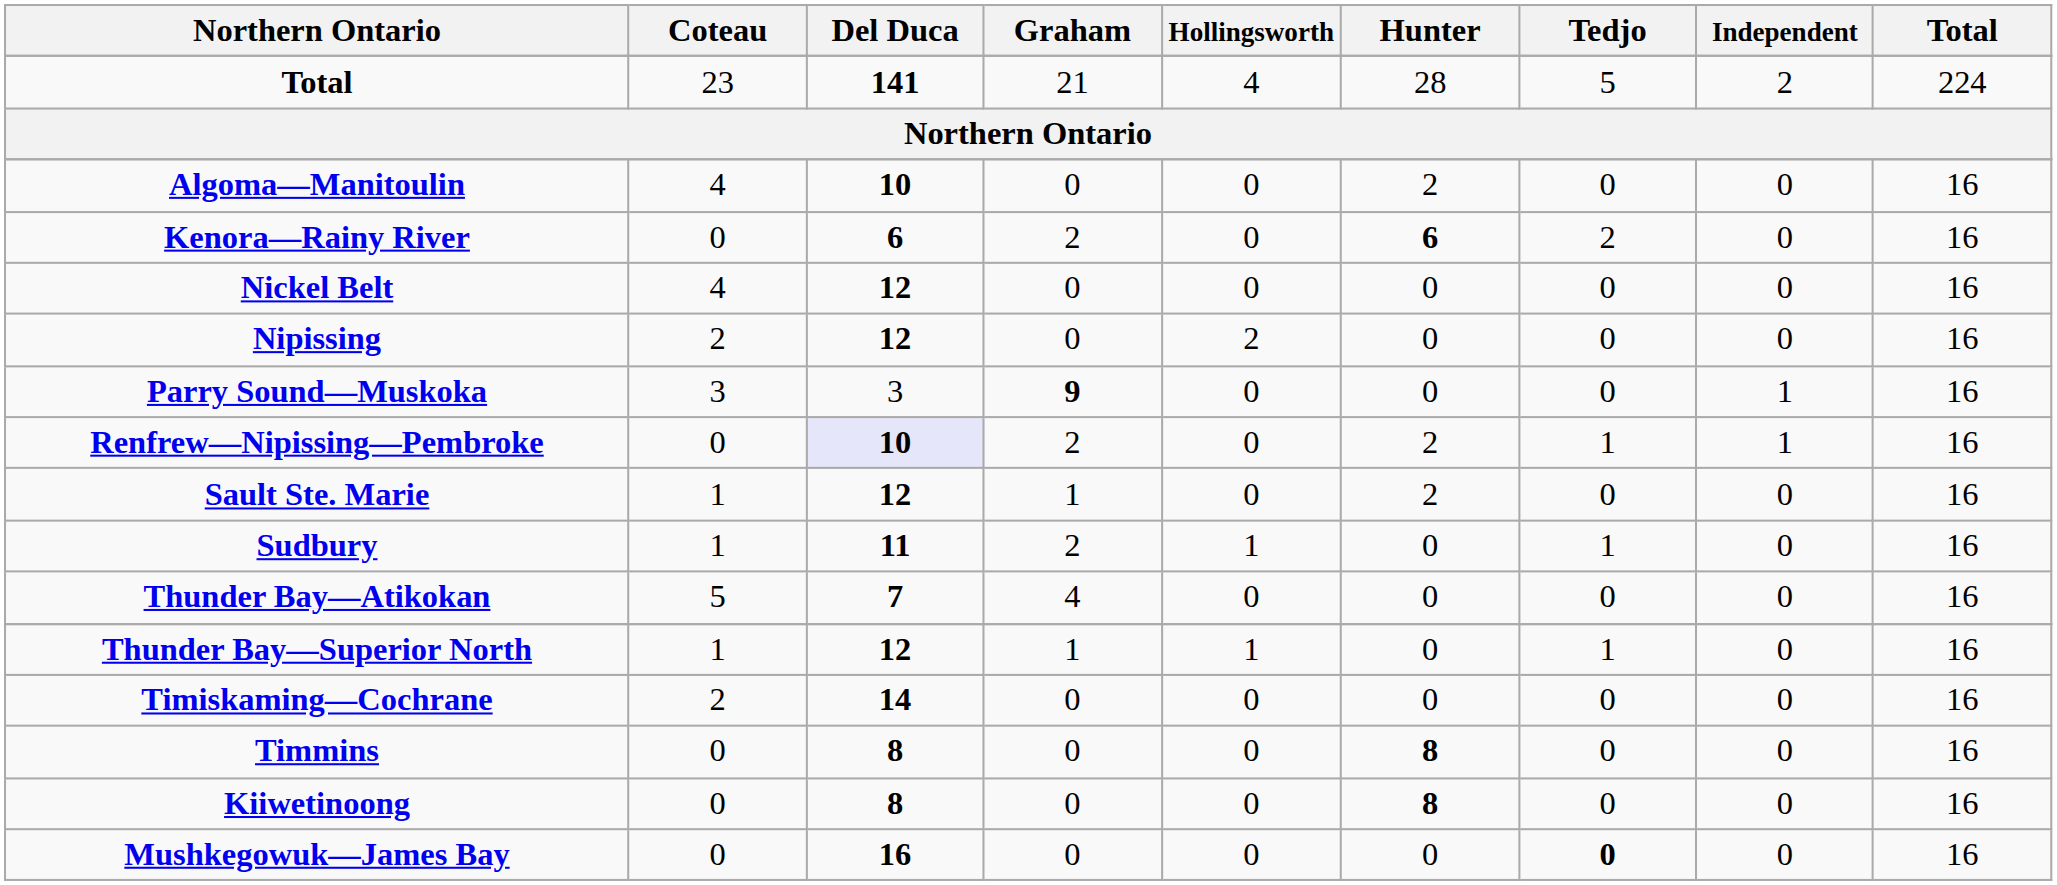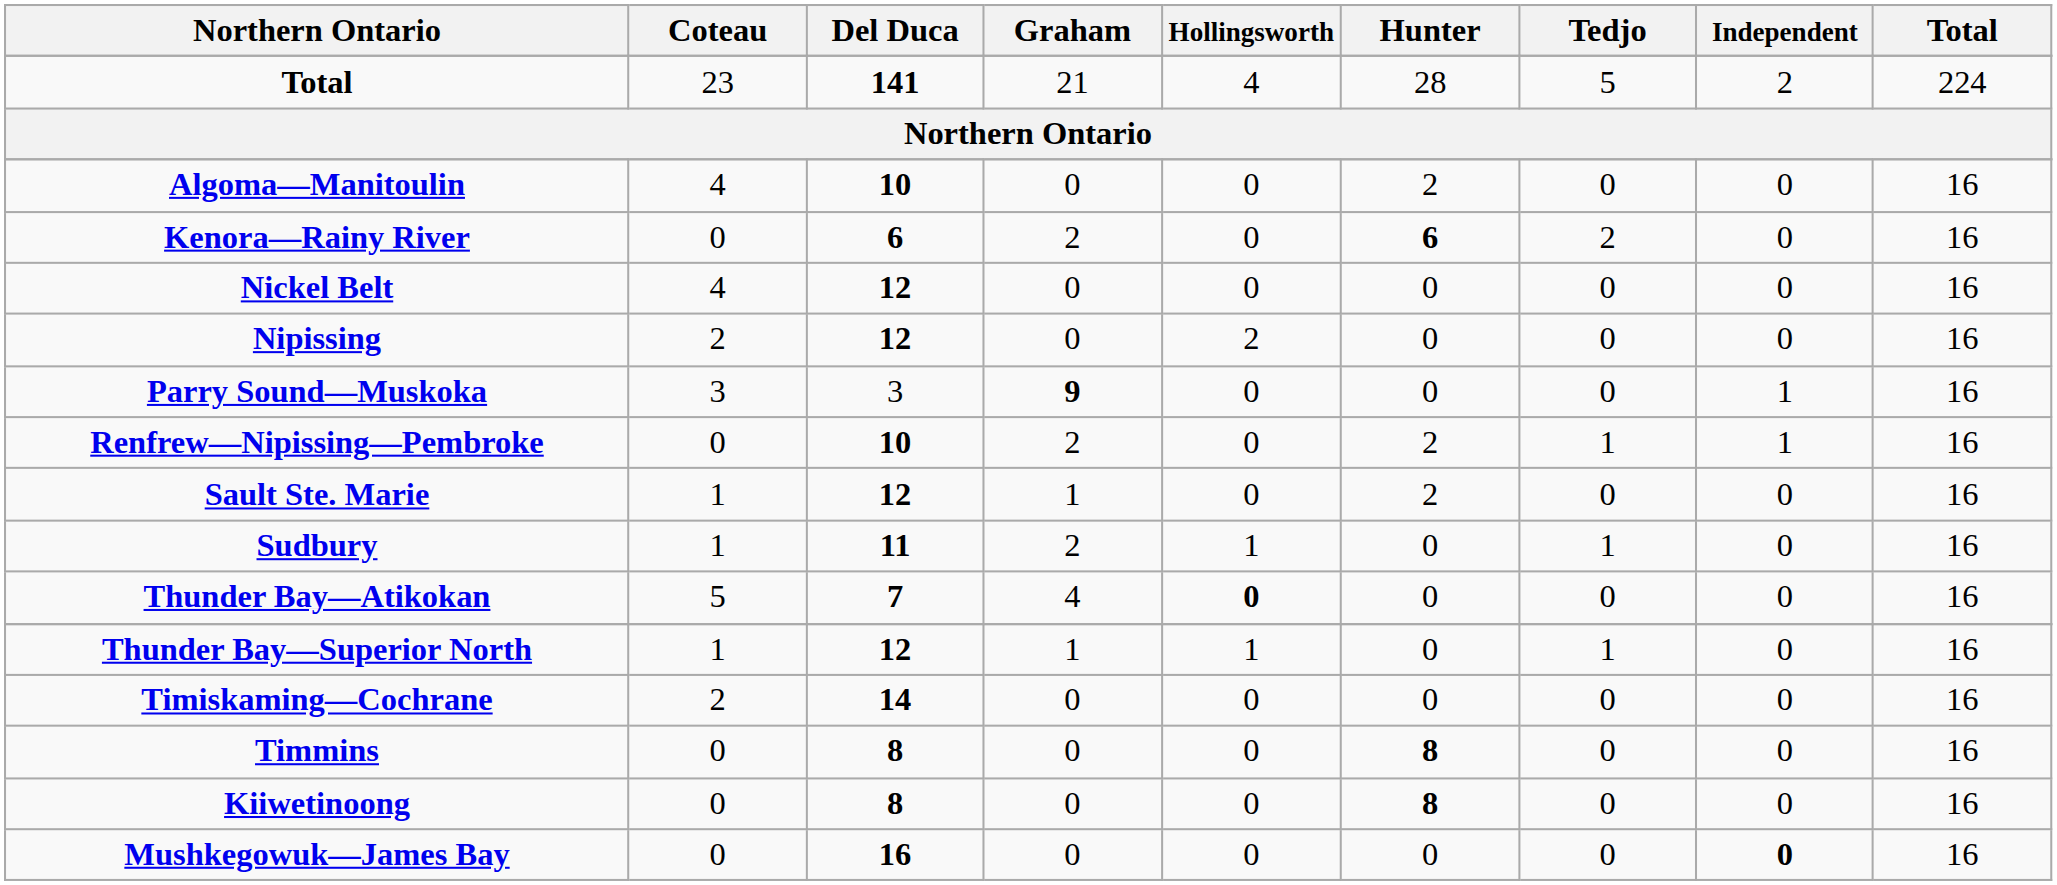(895, 442) lavender background -> (895, 442) no background
(1251, 596) normal -> (1251, 596) bold
(1608, 854) bold -> (1608, 854) normal
(1785, 854) normal -> (1785, 854) bold
